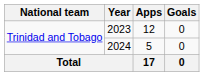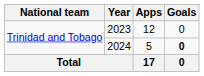(182, 46) normal -> (182, 46) bold
